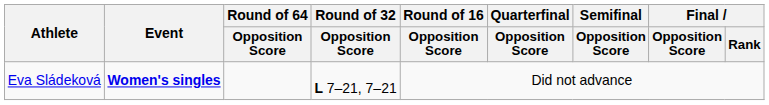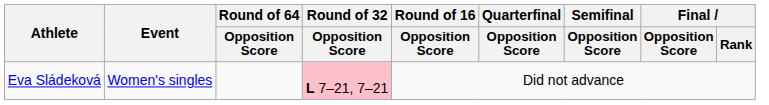(164, 81) bold -> (160, 81) normal
(356, 89) no background -> (347, 89) pink background
